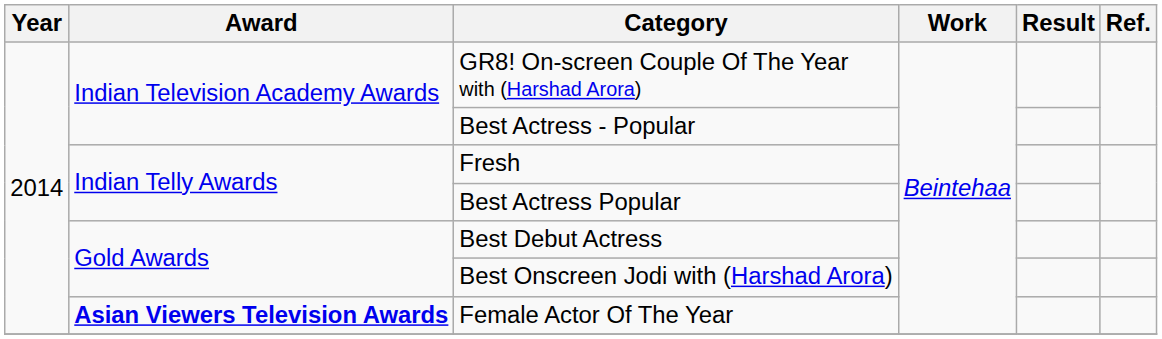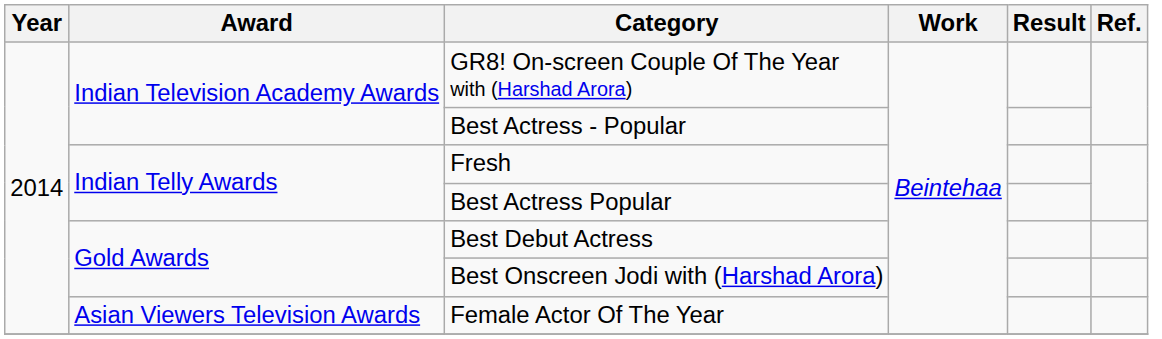(261, 314) bold -> (247, 314) normal
